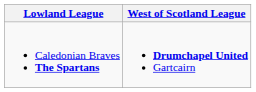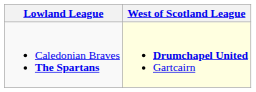(186, 61) no background -> (186, 61) lightyellow background
